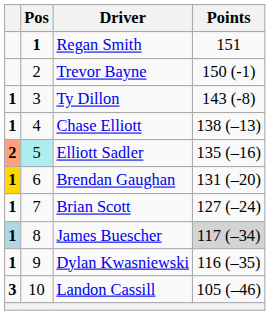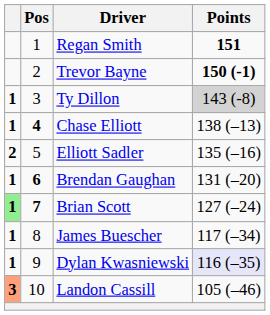(36, 45) bold -> (36, 45) normal
(229, 45) normal -> (229, 45) bold
(229, 72) normal -> (229, 72) bold
(229, 99) no background -> (229, 99) lightgrey background
(36, 126) normal -> (36, 126) bold
(12, 153) lightsalmon background -> (12, 153) no background
(36, 153) paleturquoise background -> (36, 153) no background
(12, 180) gold background -> (12, 180) no background
(36, 180) normal -> (36, 180) bold
(12, 207) no background -> (12, 207) lightgreen background
(36, 207) normal -> (36, 207) bold
(12, 234) lightblue background -> (12, 234) no background
(229, 234) lightgrey background -> (229, 234) no background
(229, 261) no background -> (229, 261) lavender background
(12, 288) no background -> (12, 288) lightsalmon background
